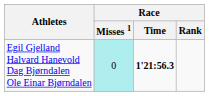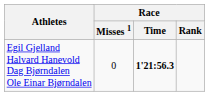(114, 66) paleturquoise background -> (114, 66) no background
